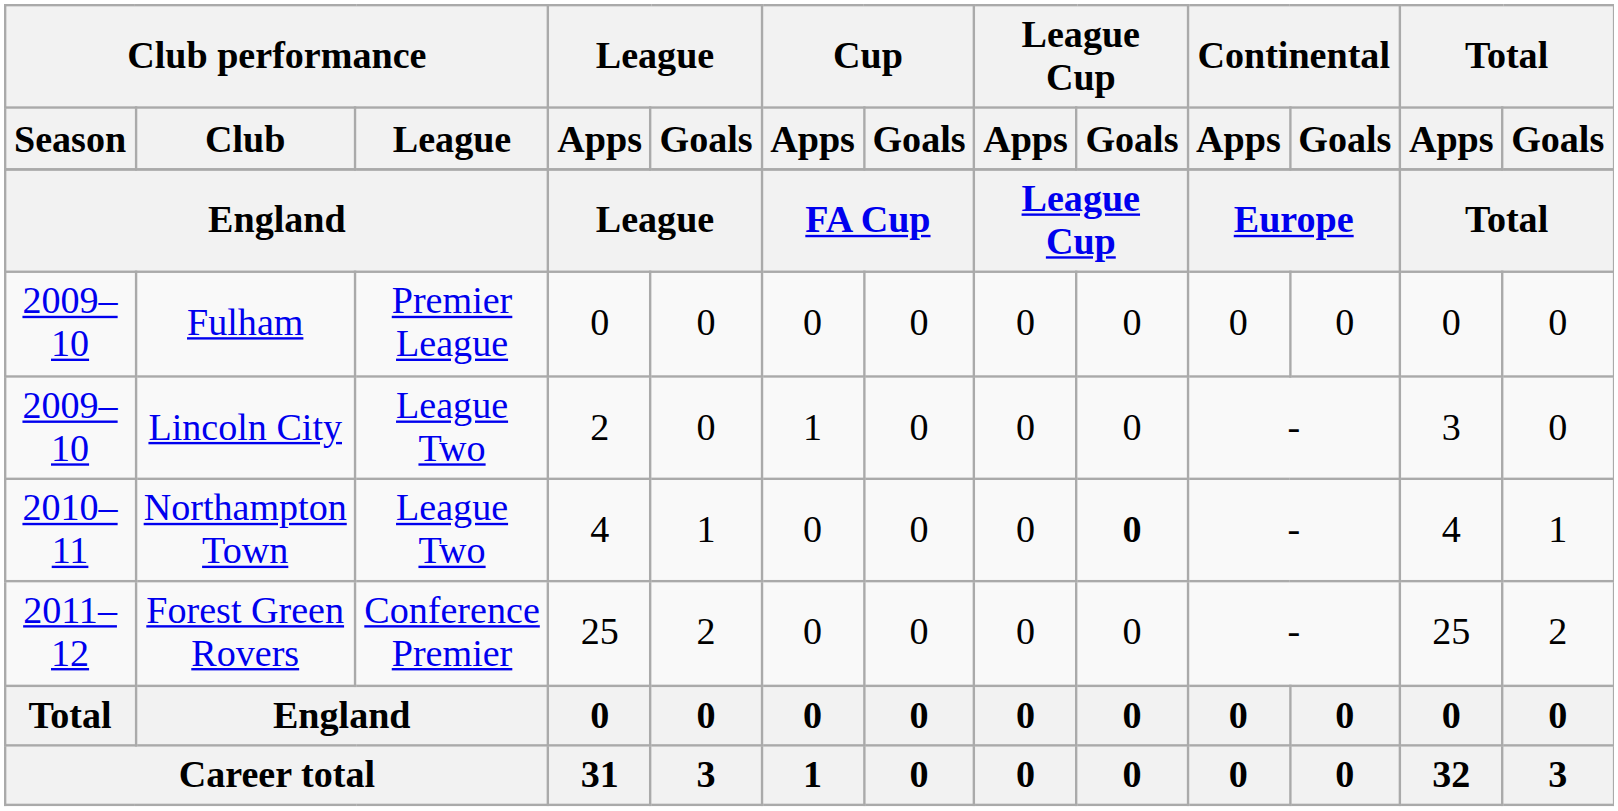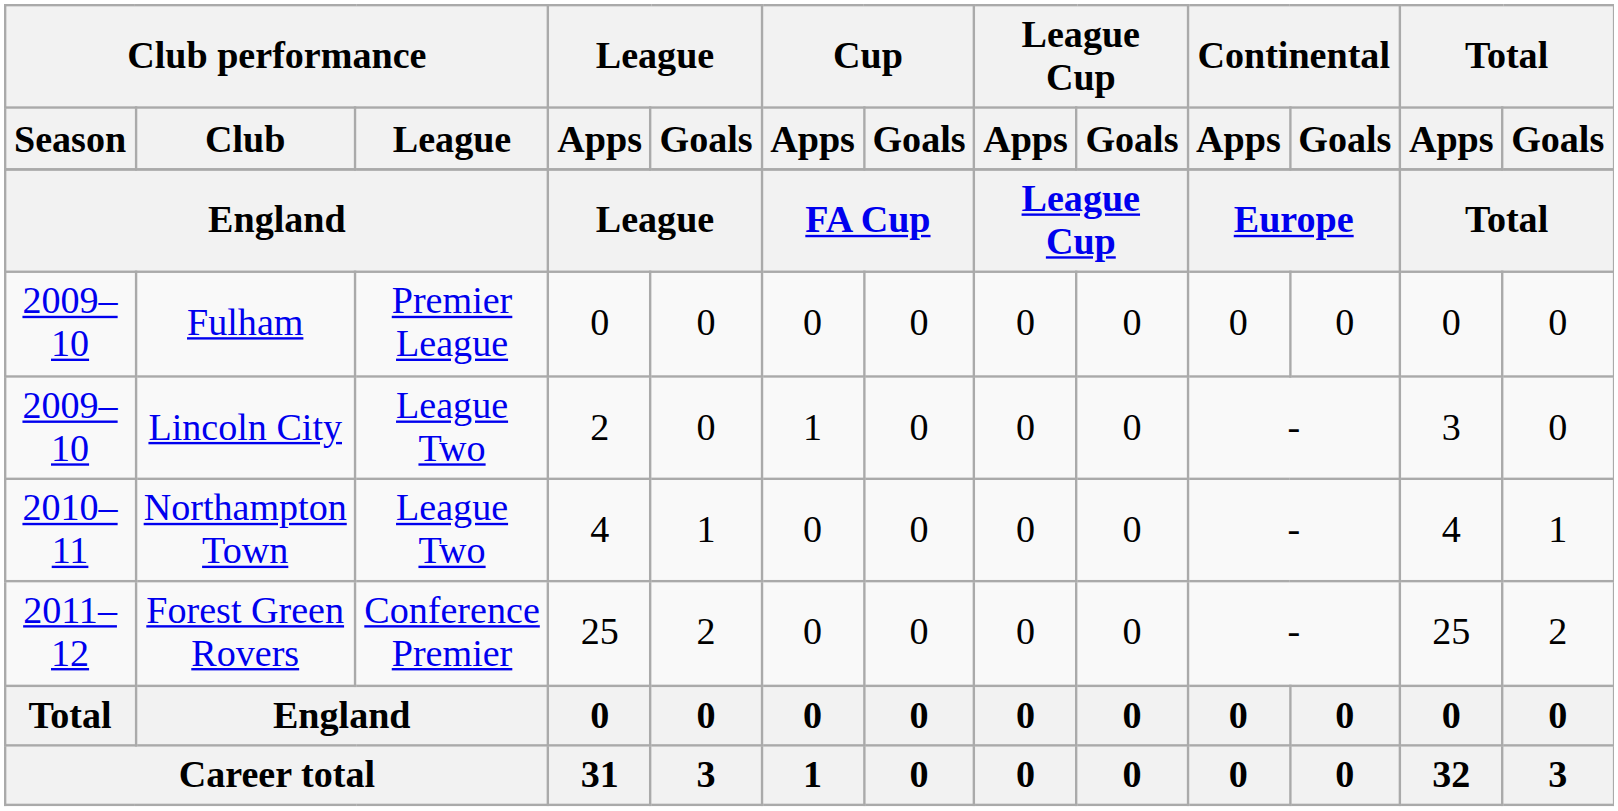(1132, 529) bold -> (1132, 529) normal
